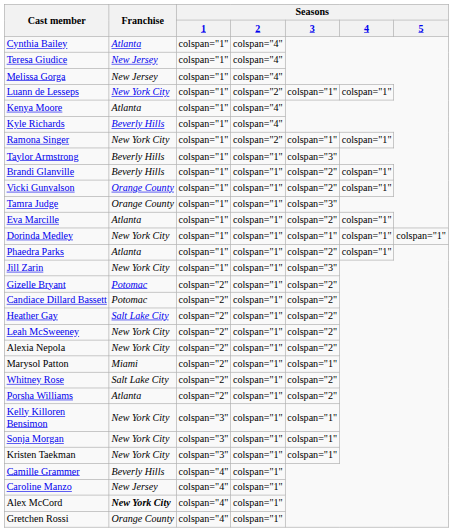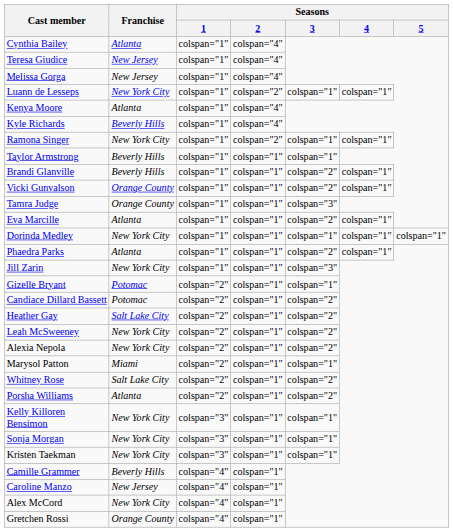(312, 156) colspan="3" -> (312, 156) colspan="1"
(312, 284) colspan="2" -> (312, 284) colspan="1"
(141, 503) bold -> (140, 503) normal
